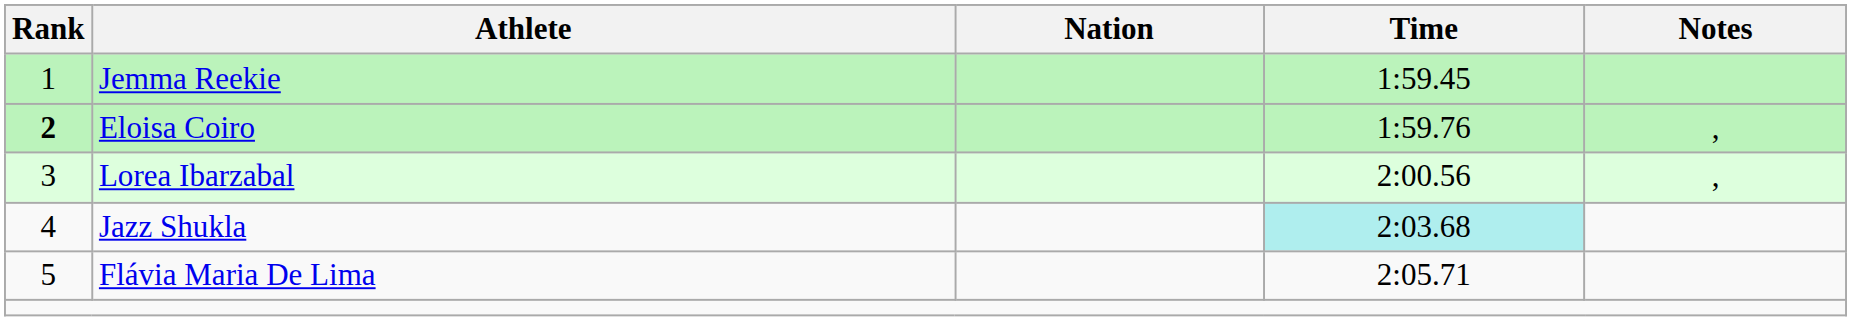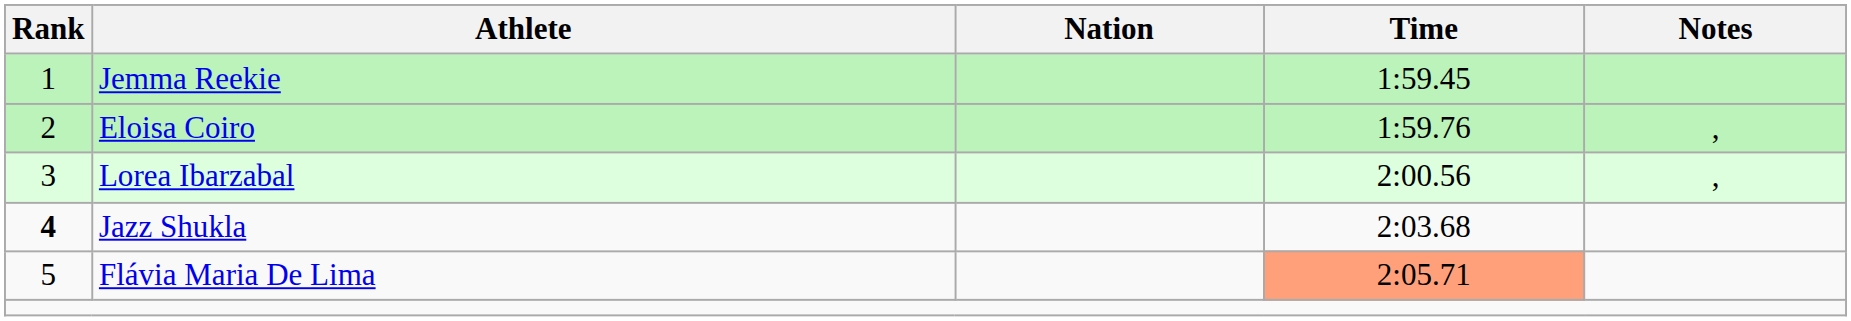(48, 127) bold -> (48, 127) normal
(48, 226) normal -> (48, 226) bold
(1424, 226) paleturquoise background -> (1424, 226) no background
(1424, 275) no background -> (1424, 275) lightsalmon background
